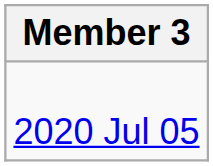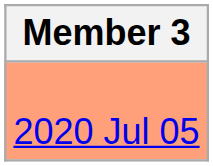(107, 130) no background -> (107, 130) lightsalmon background
